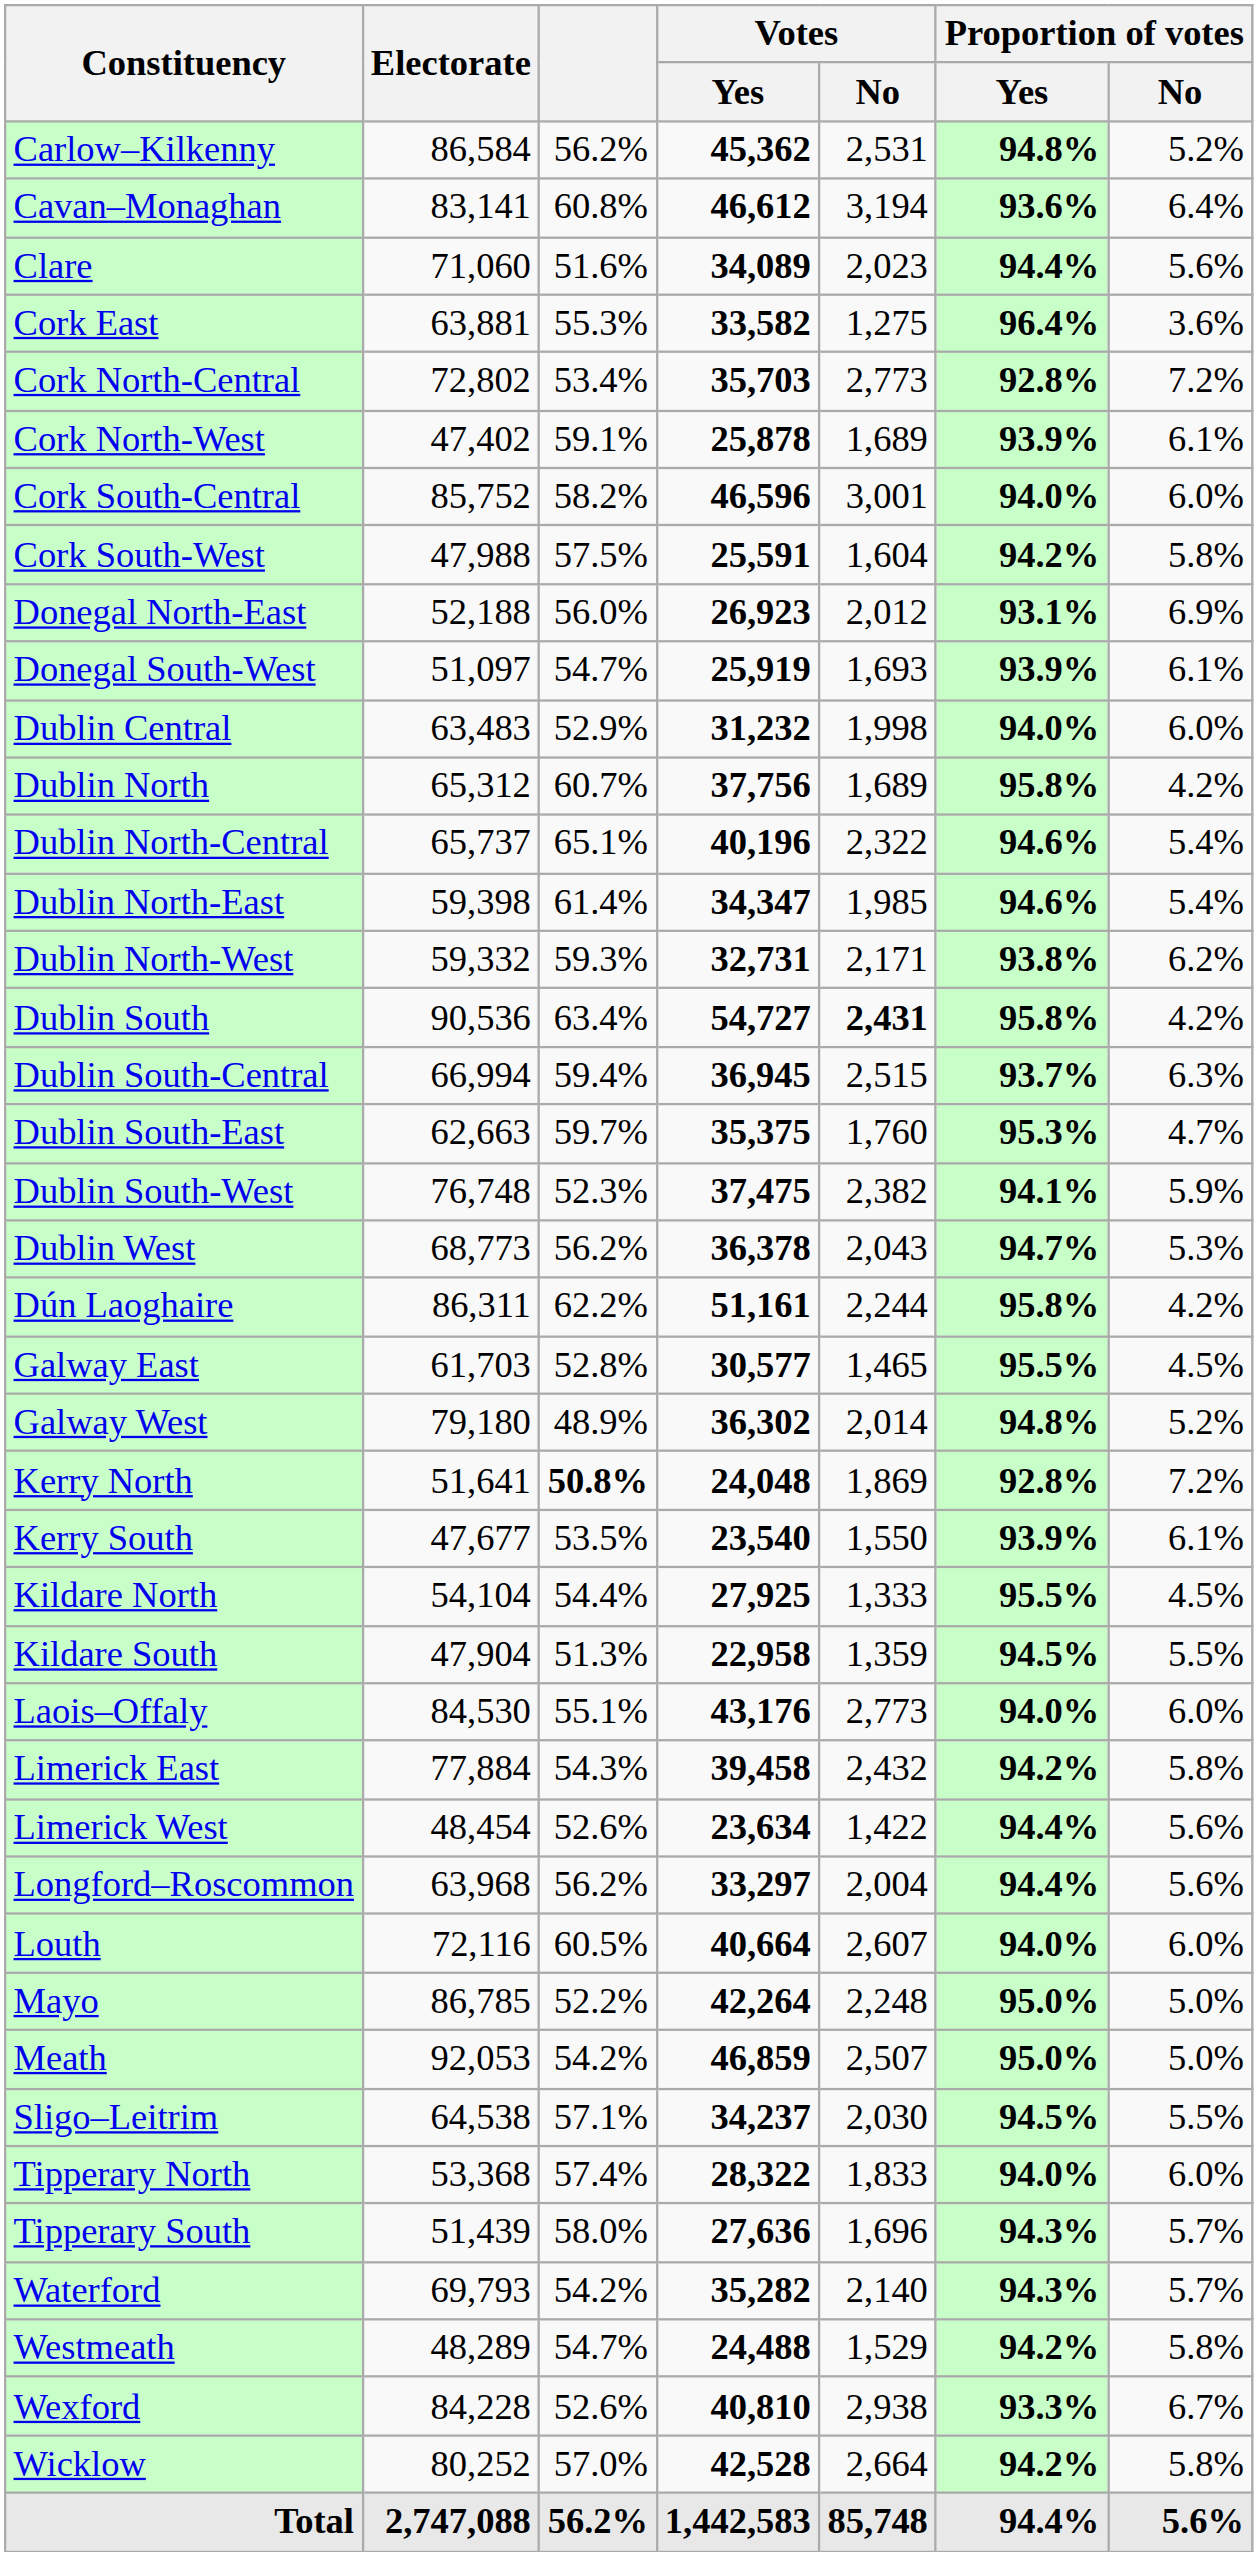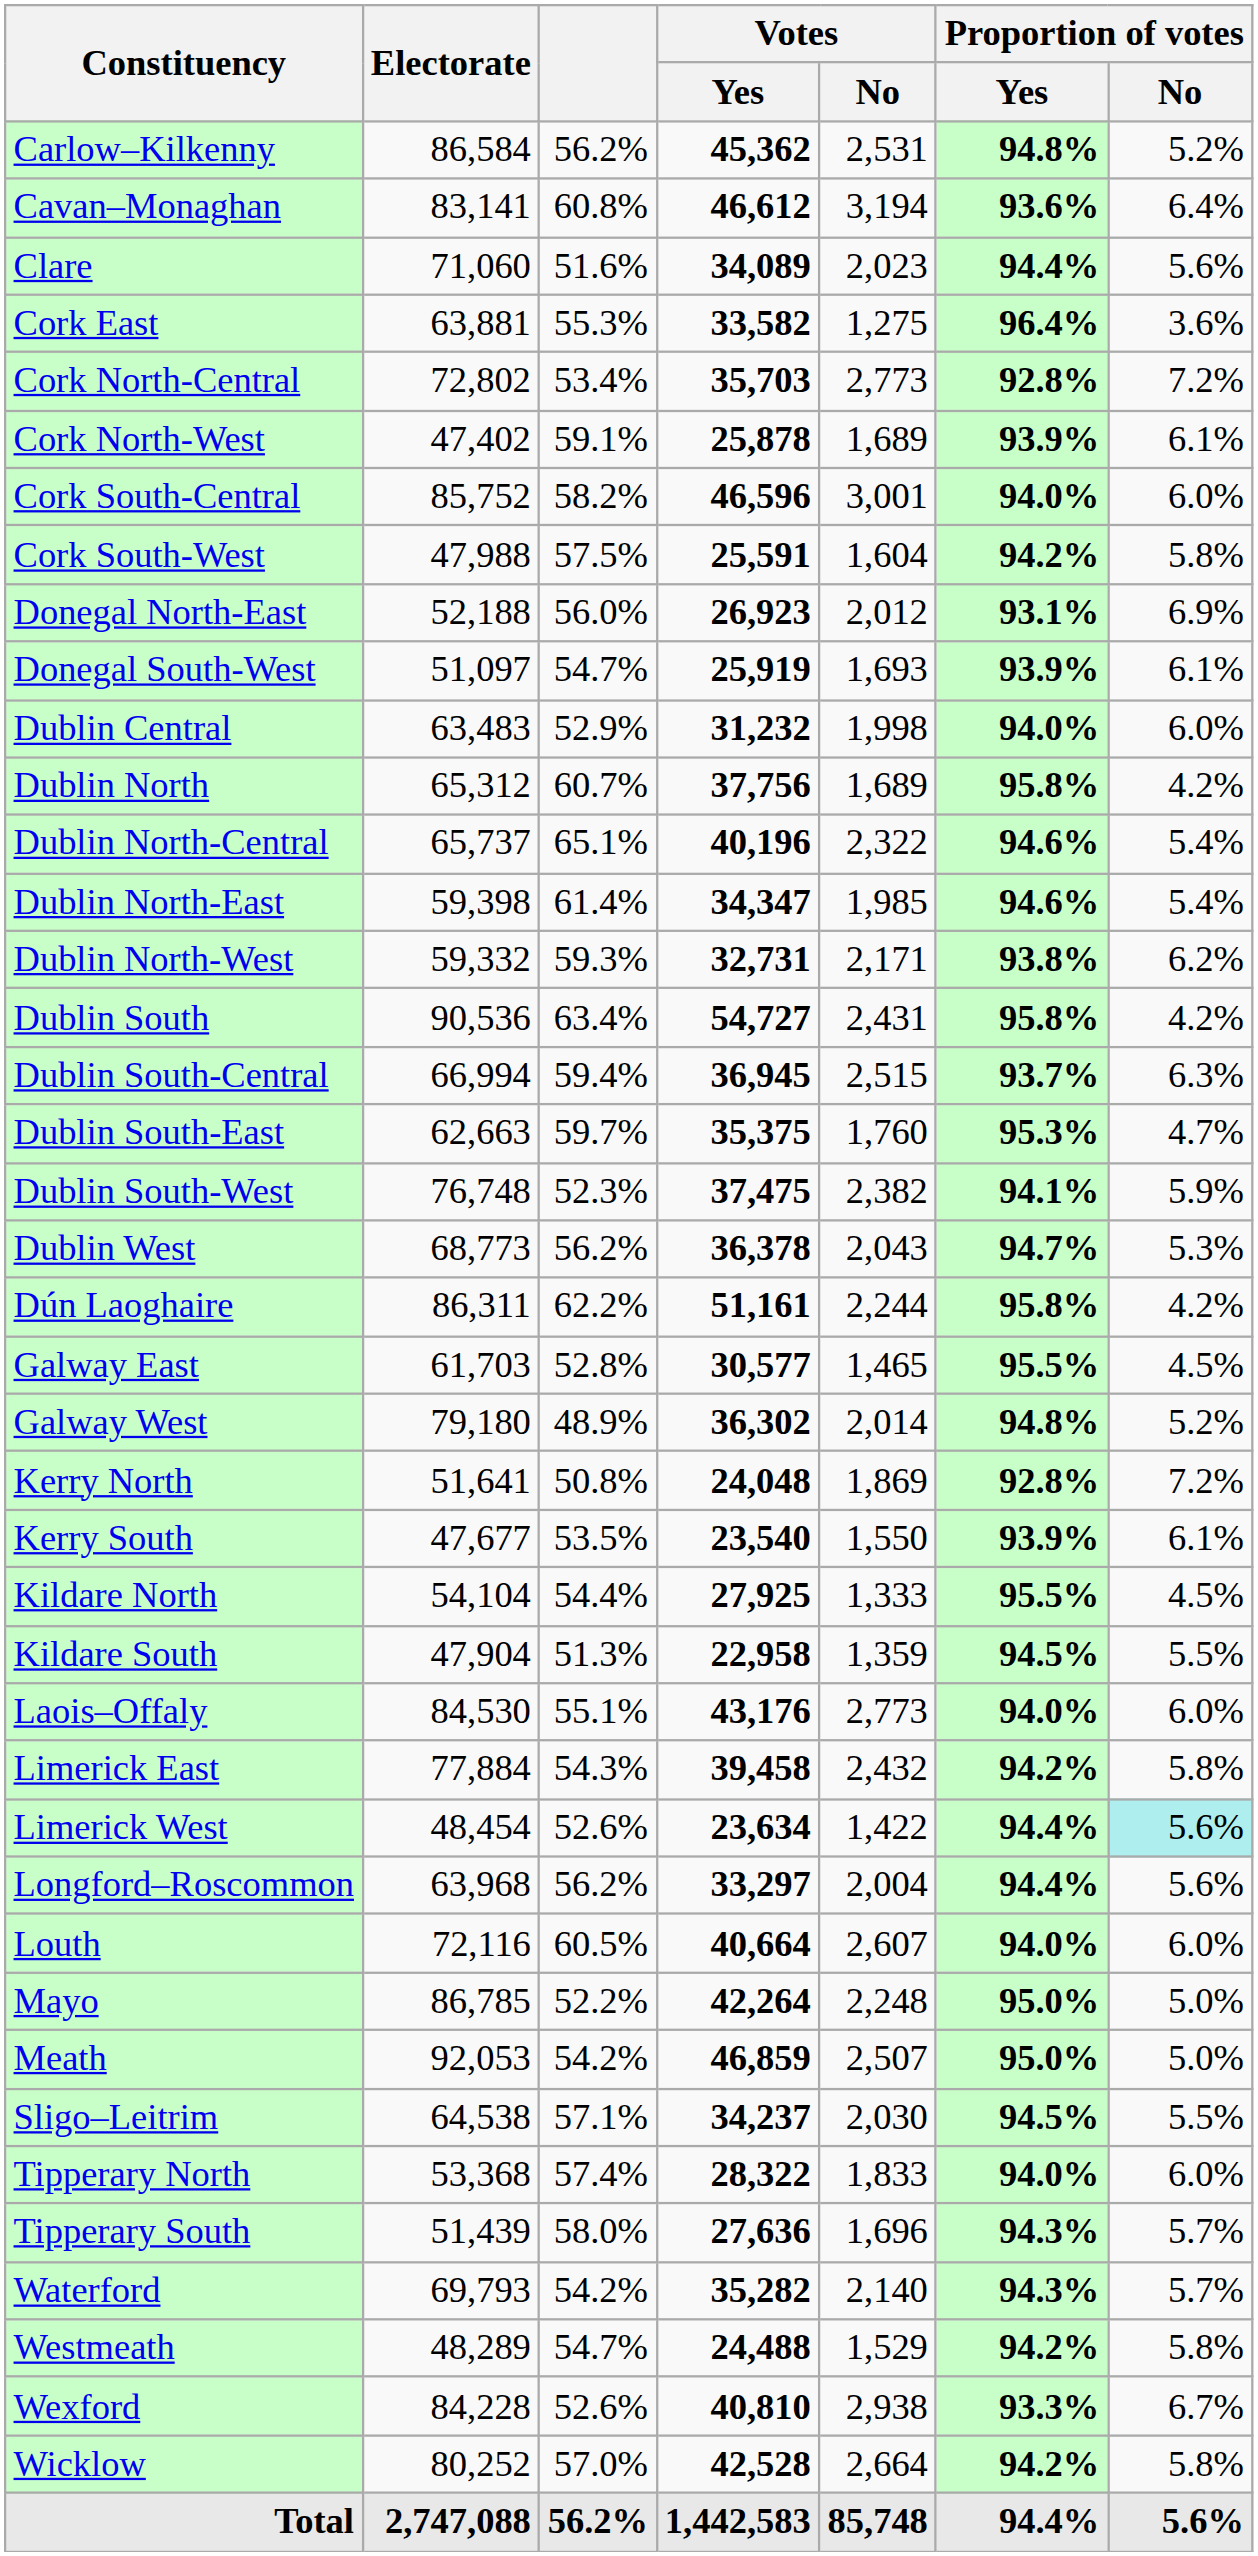(887, 1016) bold -> (887, 1016) normal
(598, 1479) bold -> (601, 1479) normal
(1206, 1826) no background -> (1206, 1826) paleturquoise background
